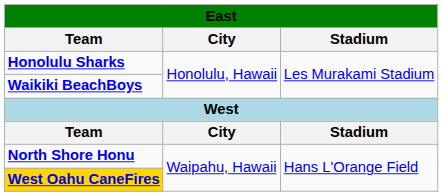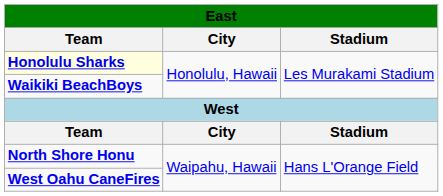(66, 62) no background -> (66, 62) lightyellow background
(84, 179) gold background -> (84, 179) no background
